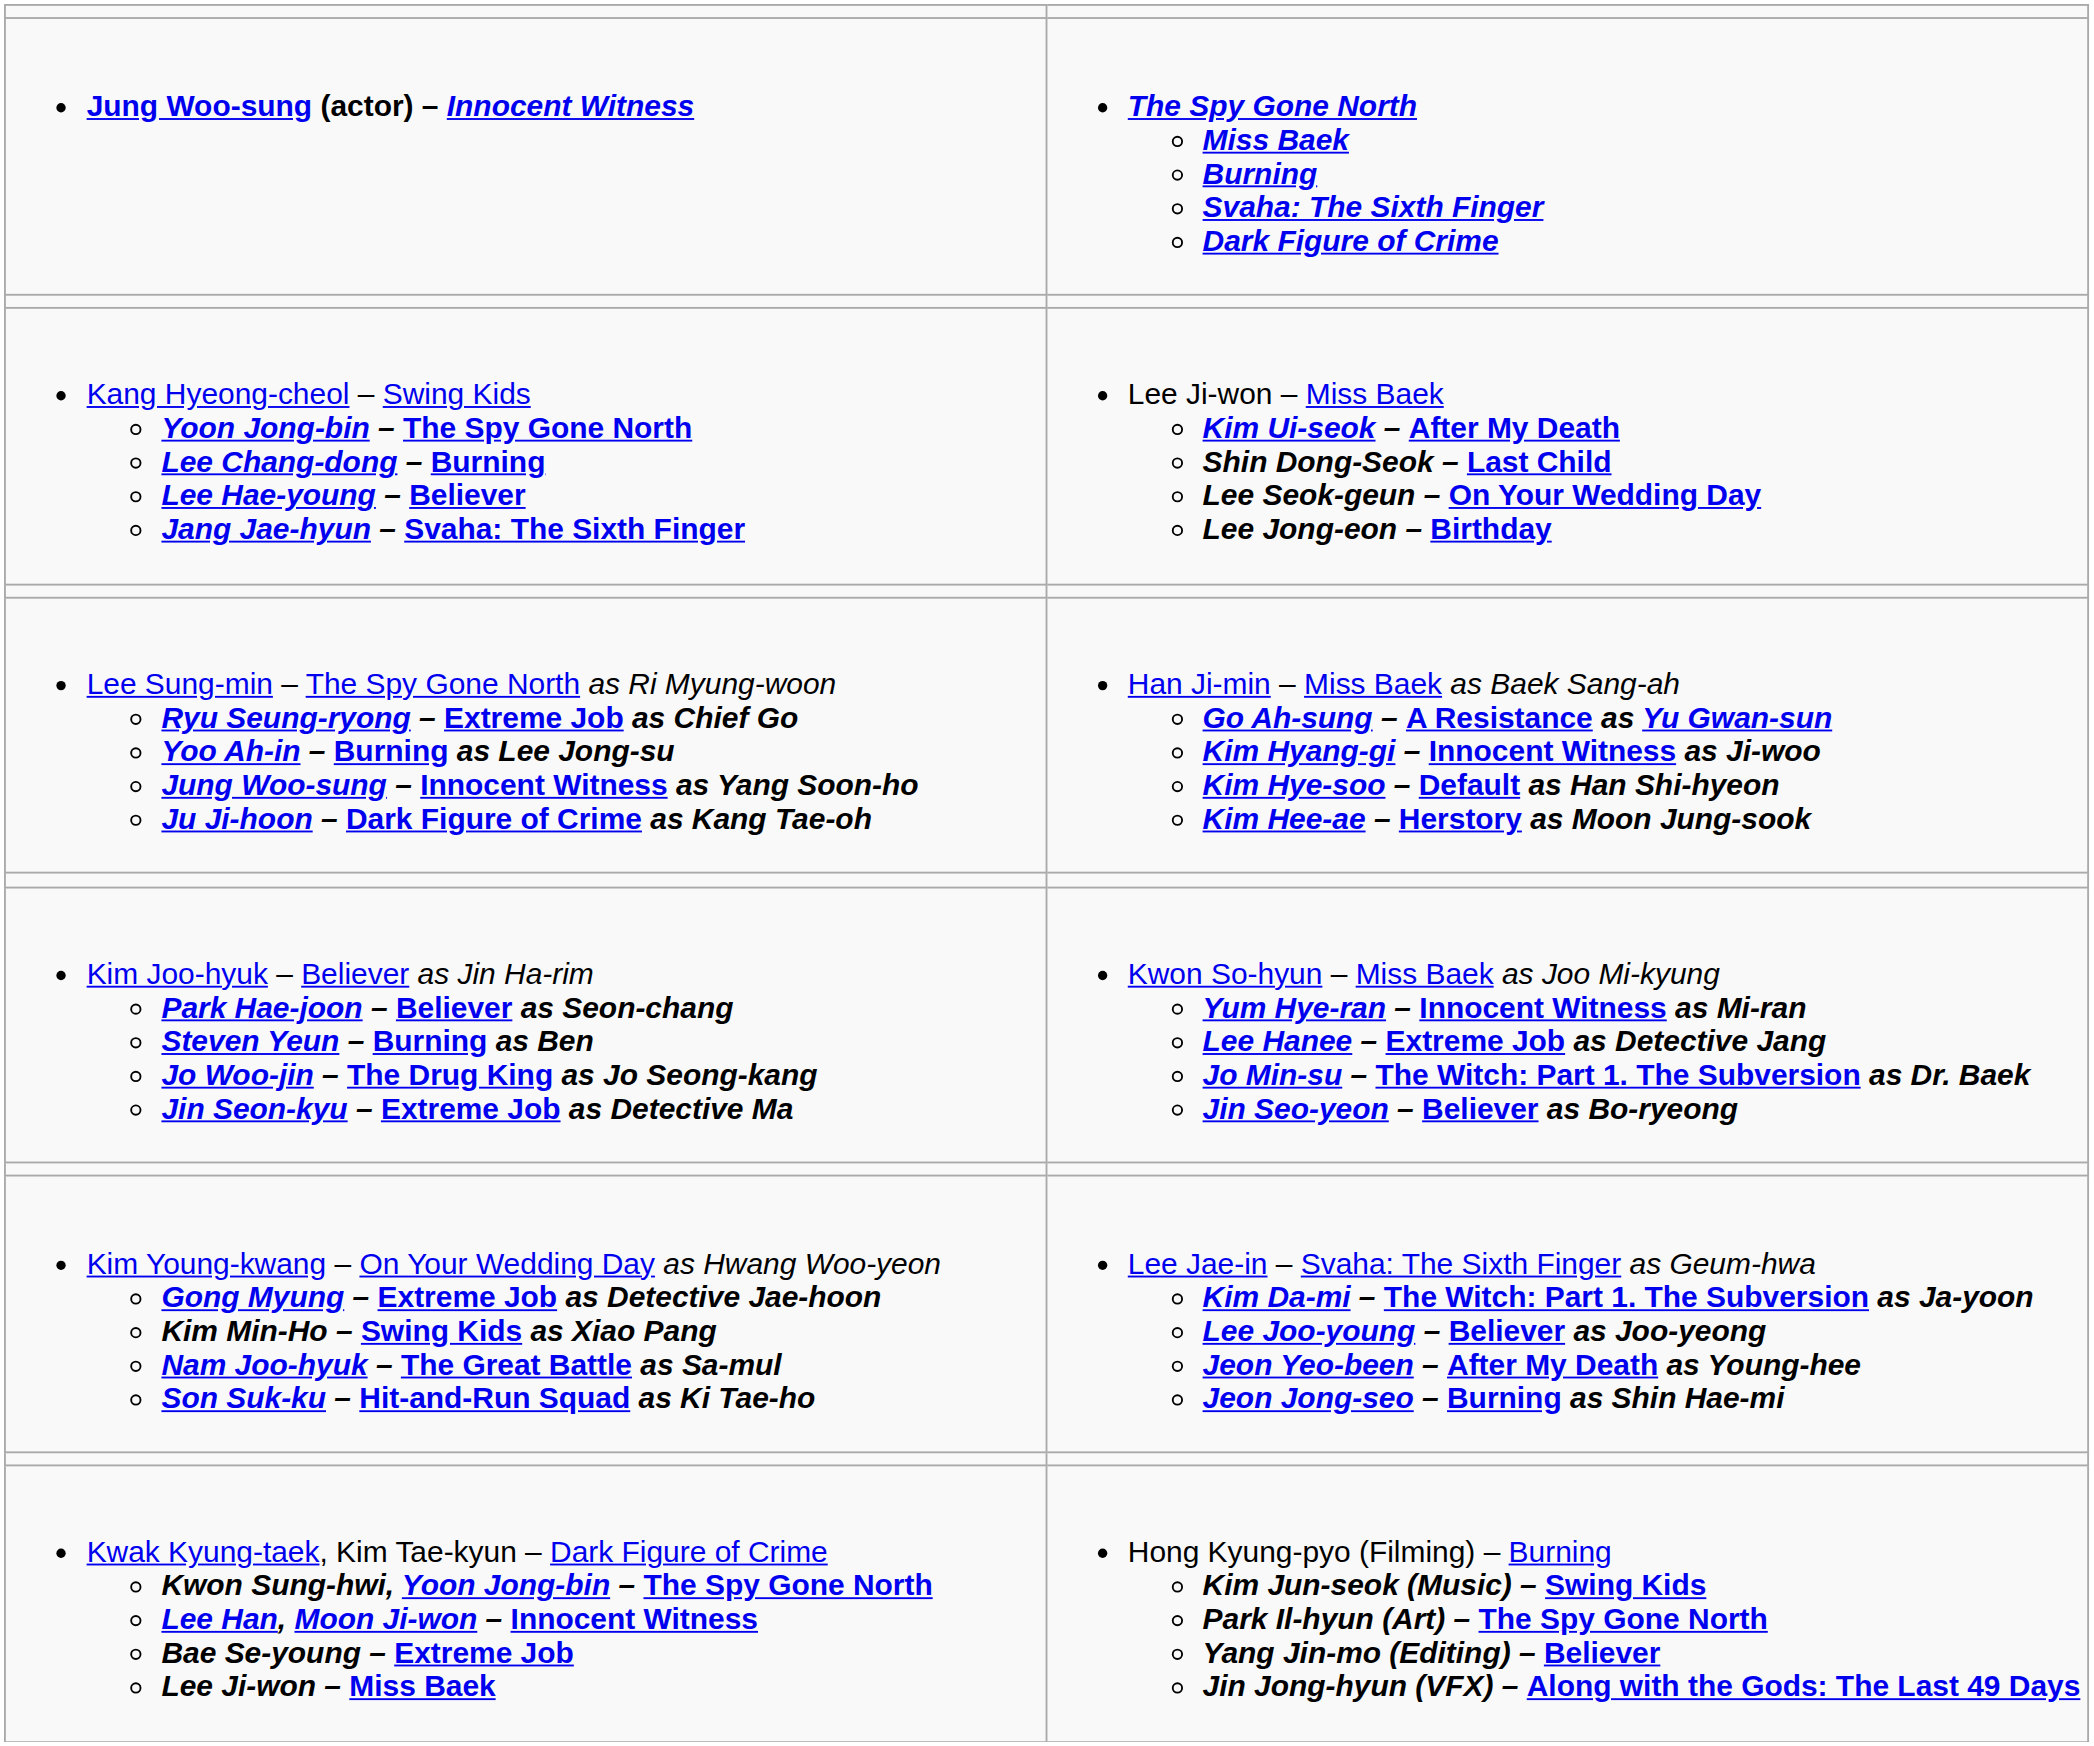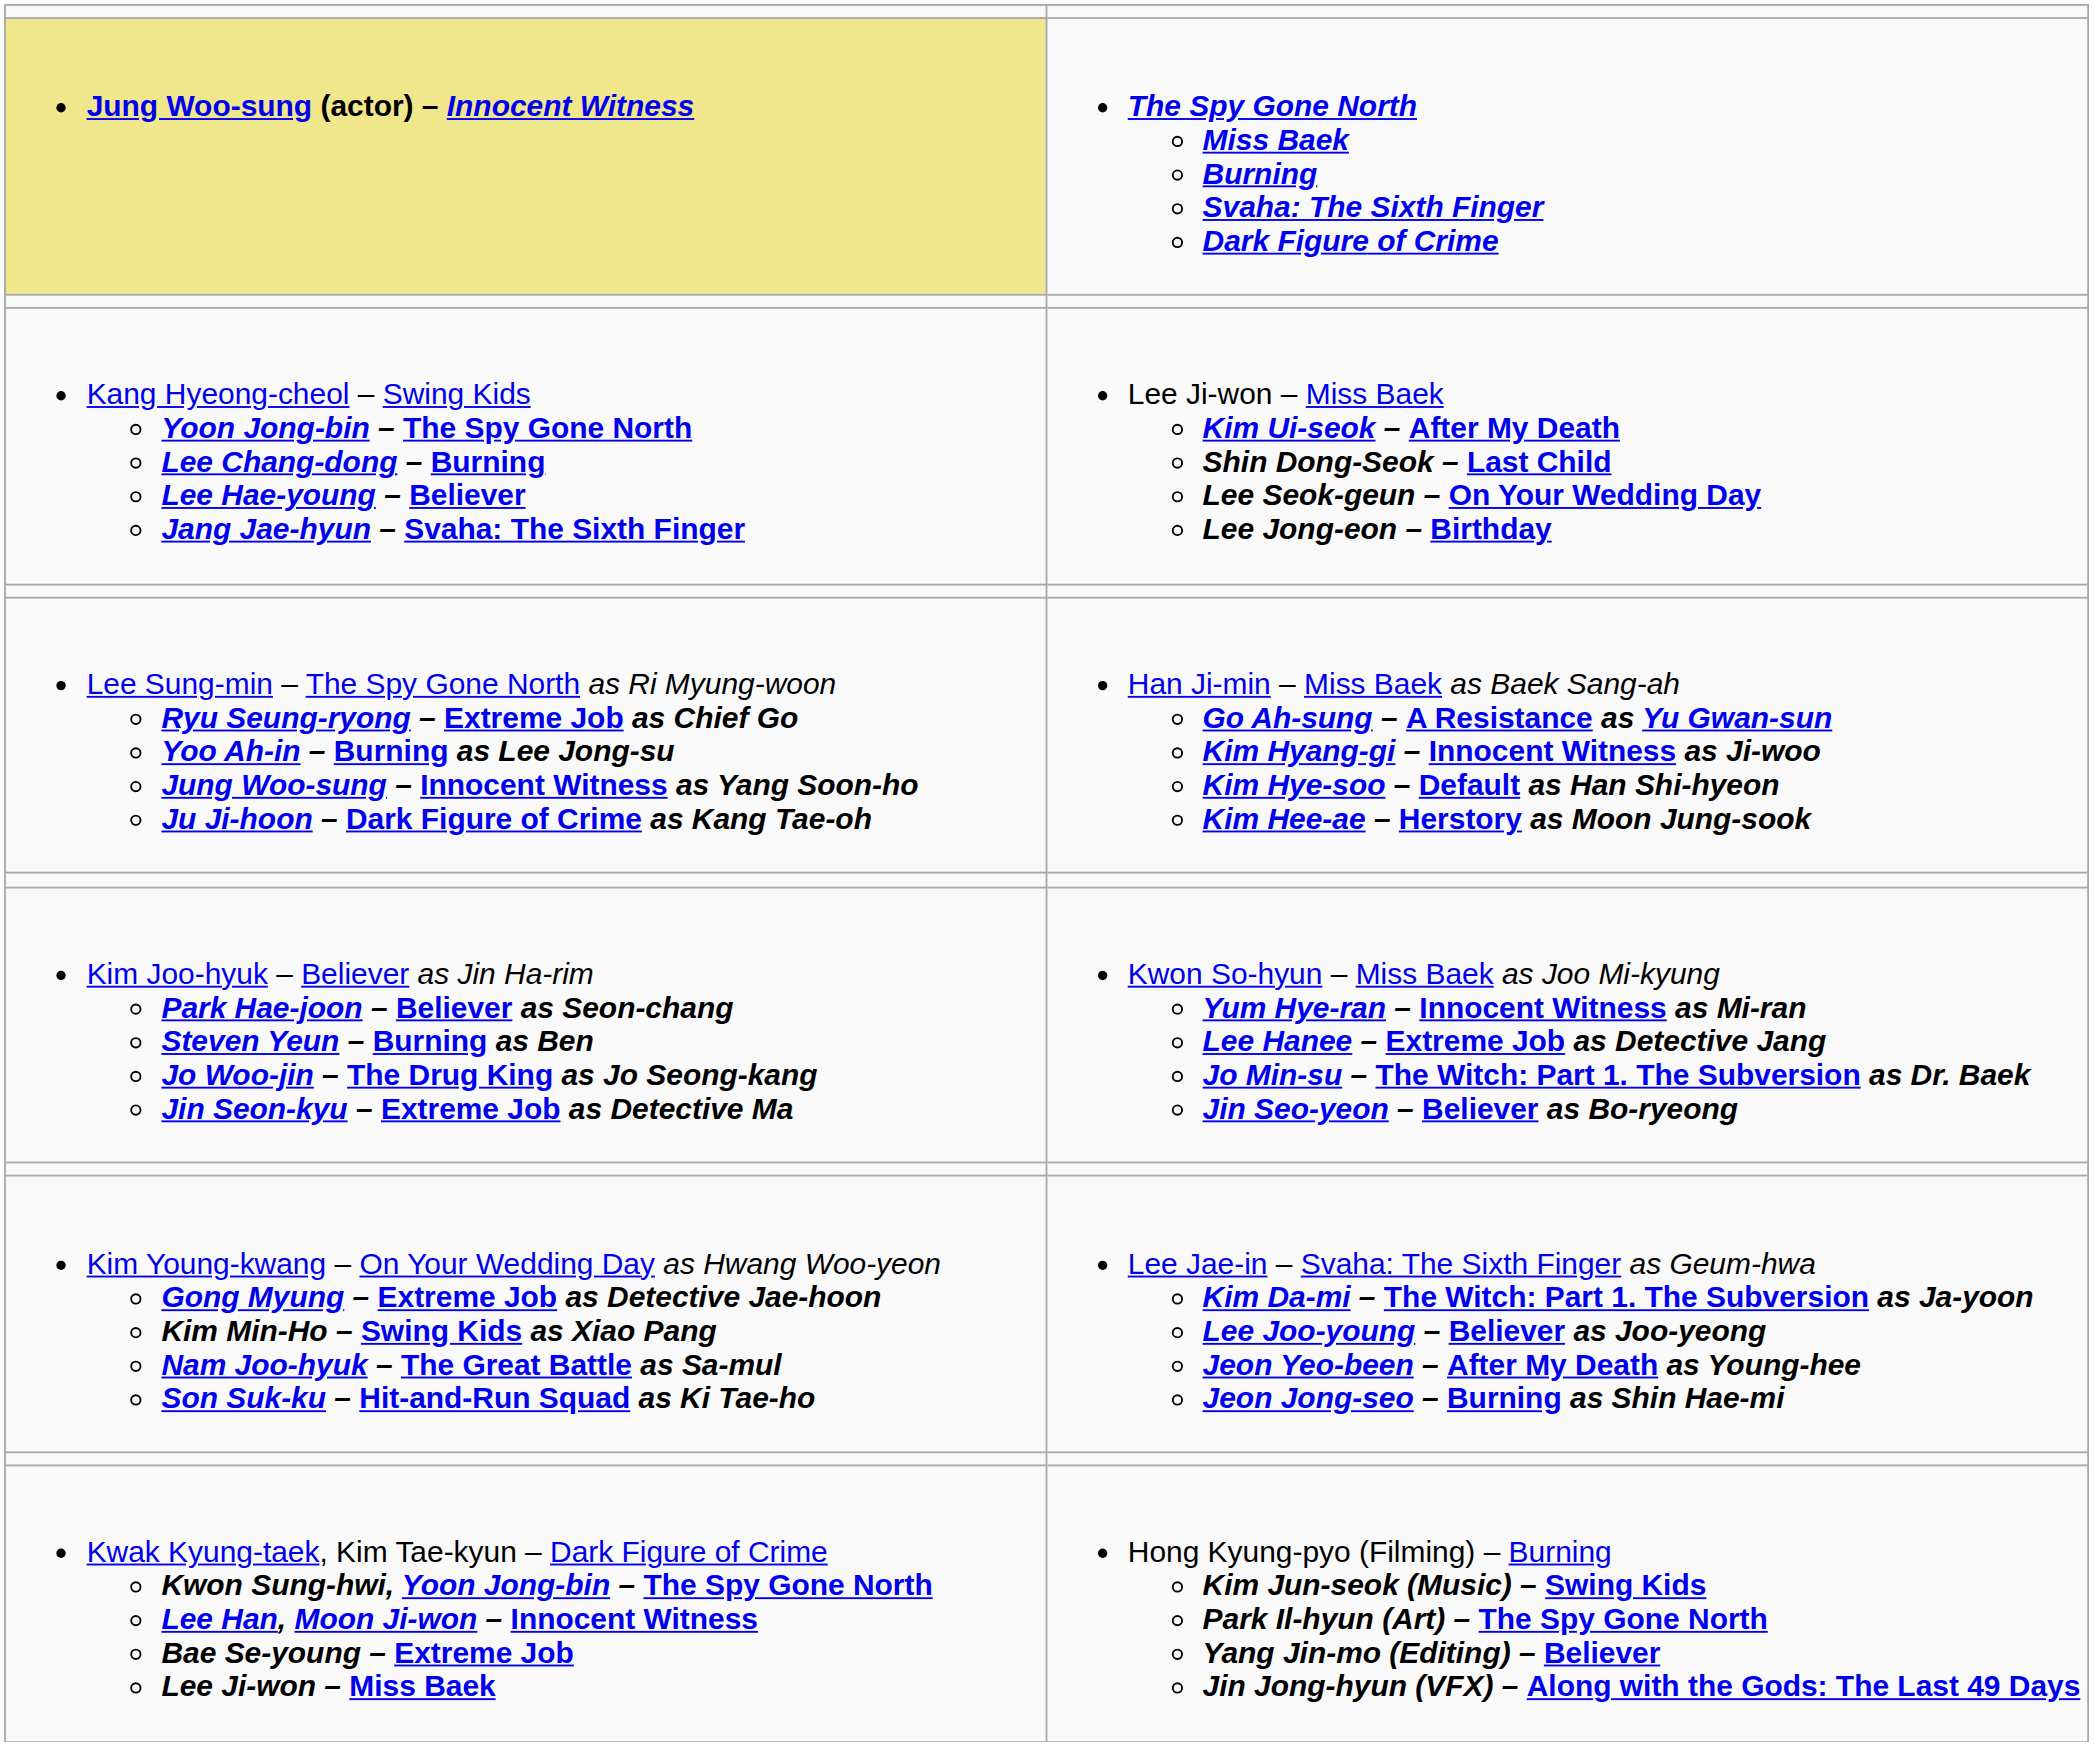(526, 106) no background -> (526, 106) khaki background
